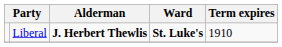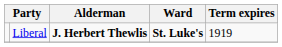(220, 32) 1910 -> (220, 32) 1919
